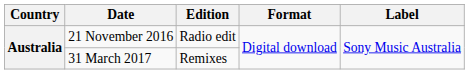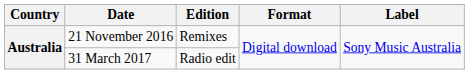(208, 36) Radio edit -> (203, 36) Remixes
(203, 58) Remixes -> (208, 58) Radio edit
